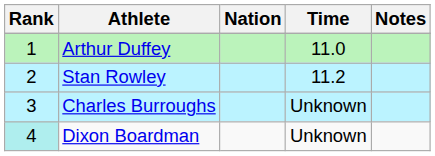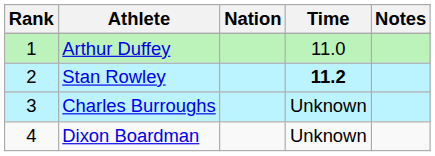(328, 77) normal -> (328, 77) bold
(31, 135) paleturquoise background -> (31, 135) no background
